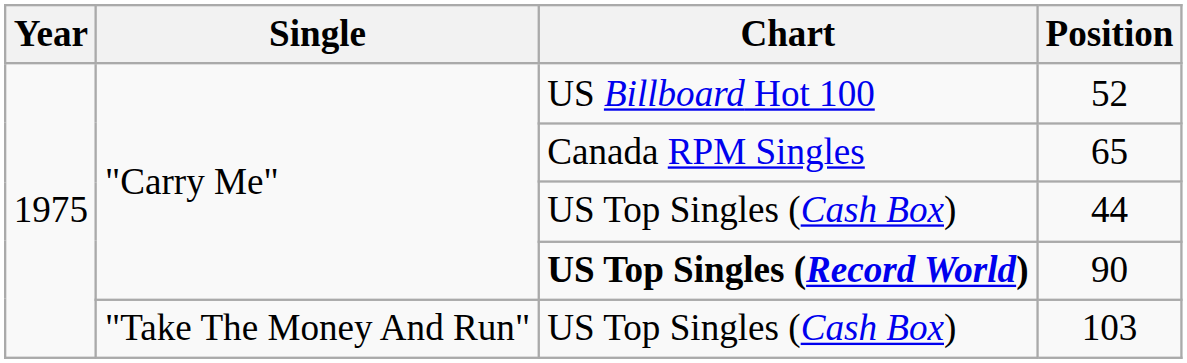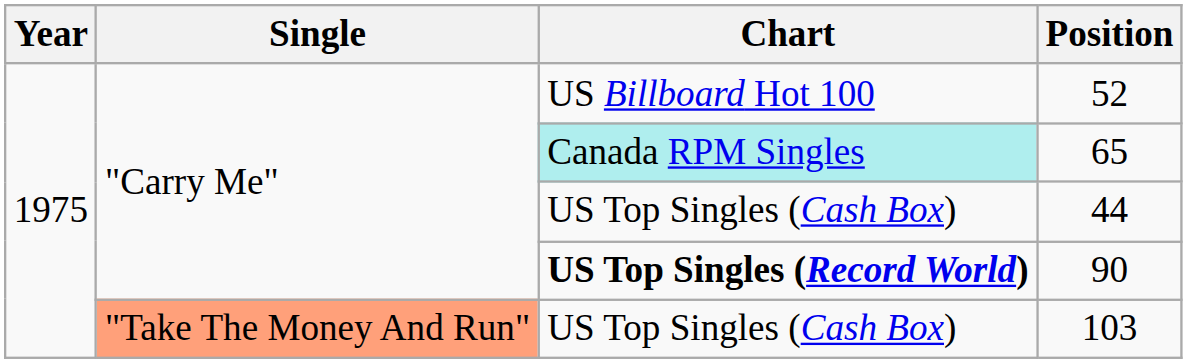(706, 151) no background -> (706, 151) paleturquoise background
(318, 328) no background -> (318, 328) lightsalmon background
